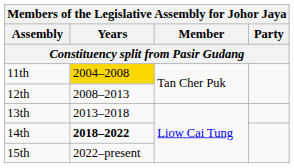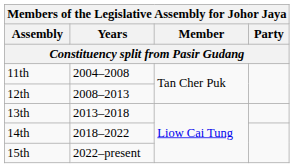(101, 73) gold background -> (101, 73) no background
(101, 133) bold -> (101, 133) normal
